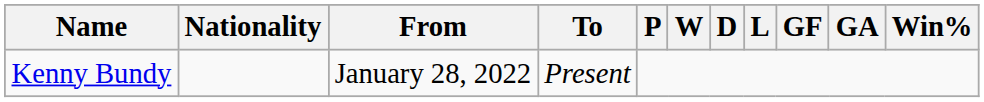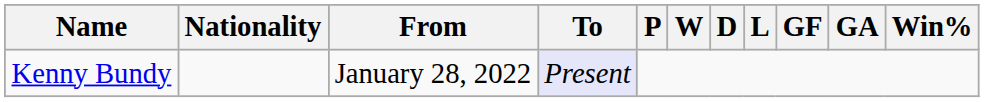(588, 72) no background -> (588, 72) lavender background
